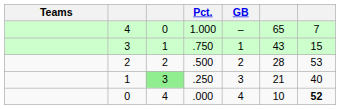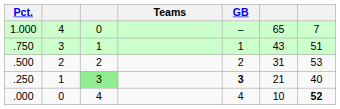columns swapped: (56, 12) <-> (203, 12)
(316, 46) 15 -> (316, 46) 51
(279, 63) 28 -> (279, 63) 31
(241, 79) normal -> (241, 79) bold
